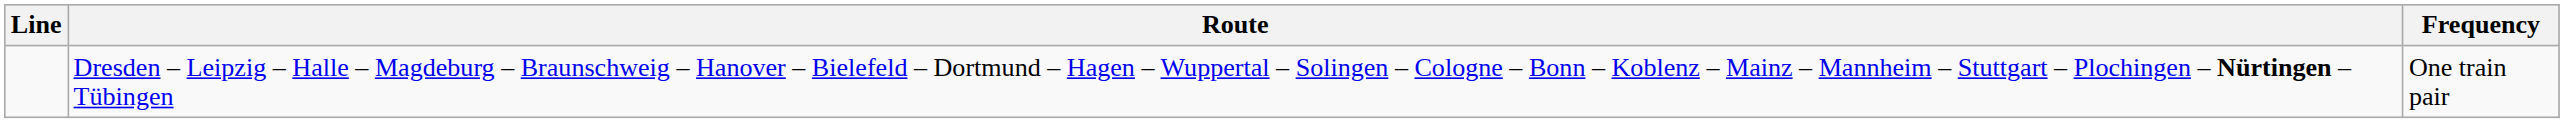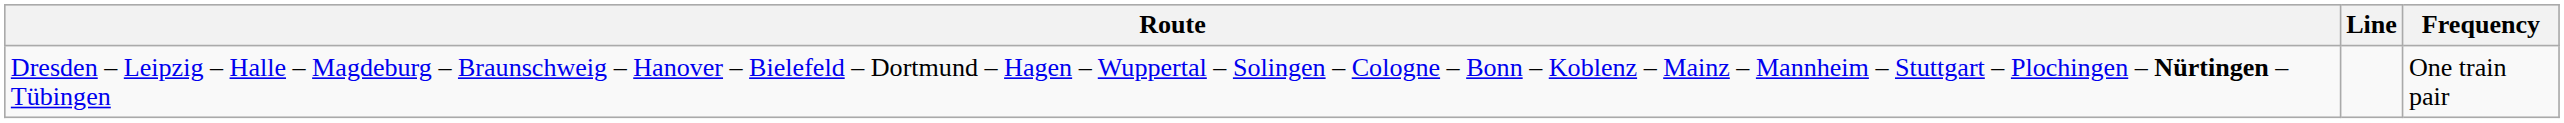columns swapped: (36, 25) <-> (1235, 25)
